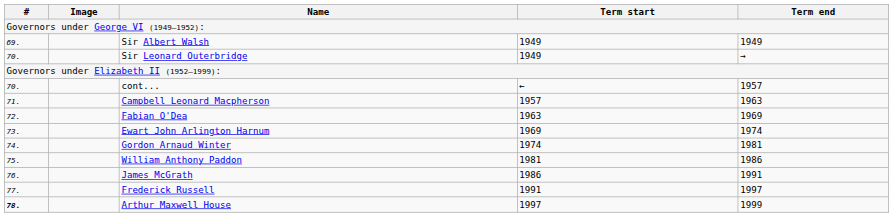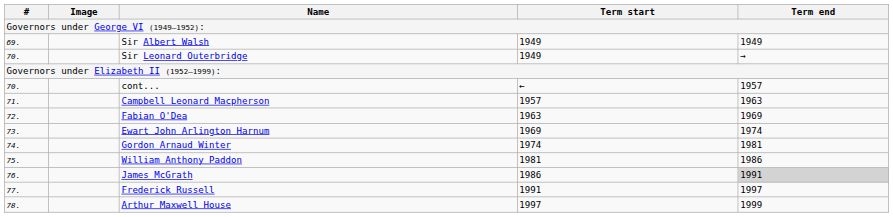(751, 175) no background -> (751, 175) lightgrey background
(13, 205) bold -> (13, 205) normal
